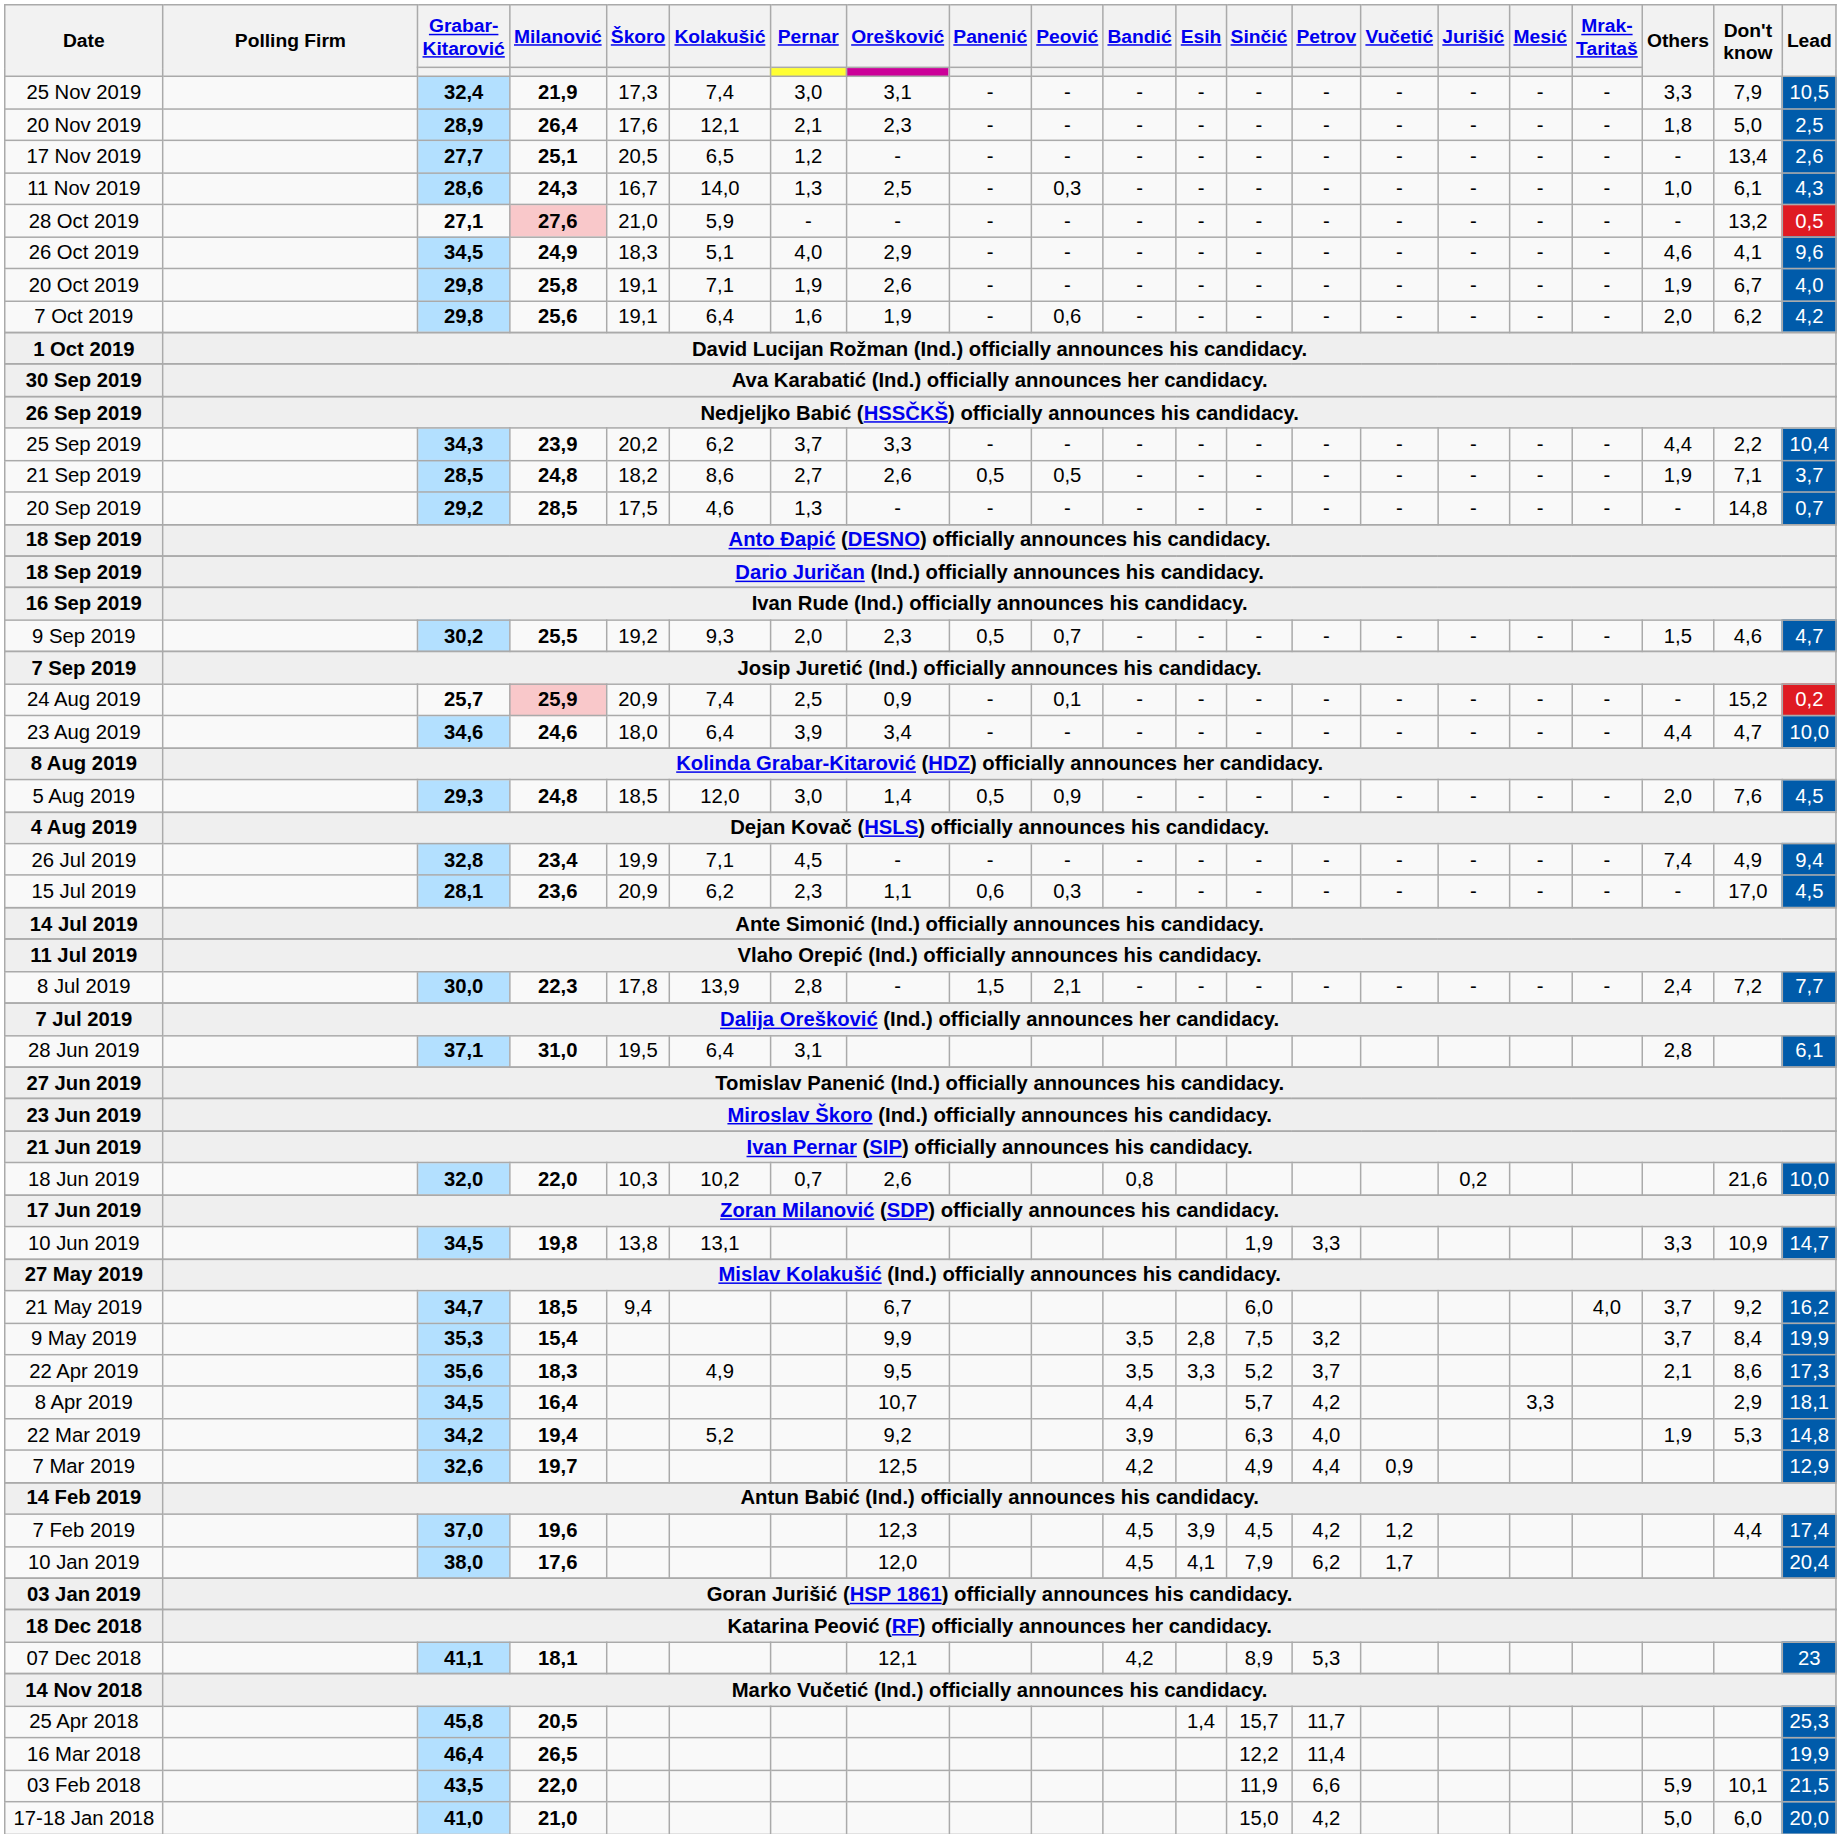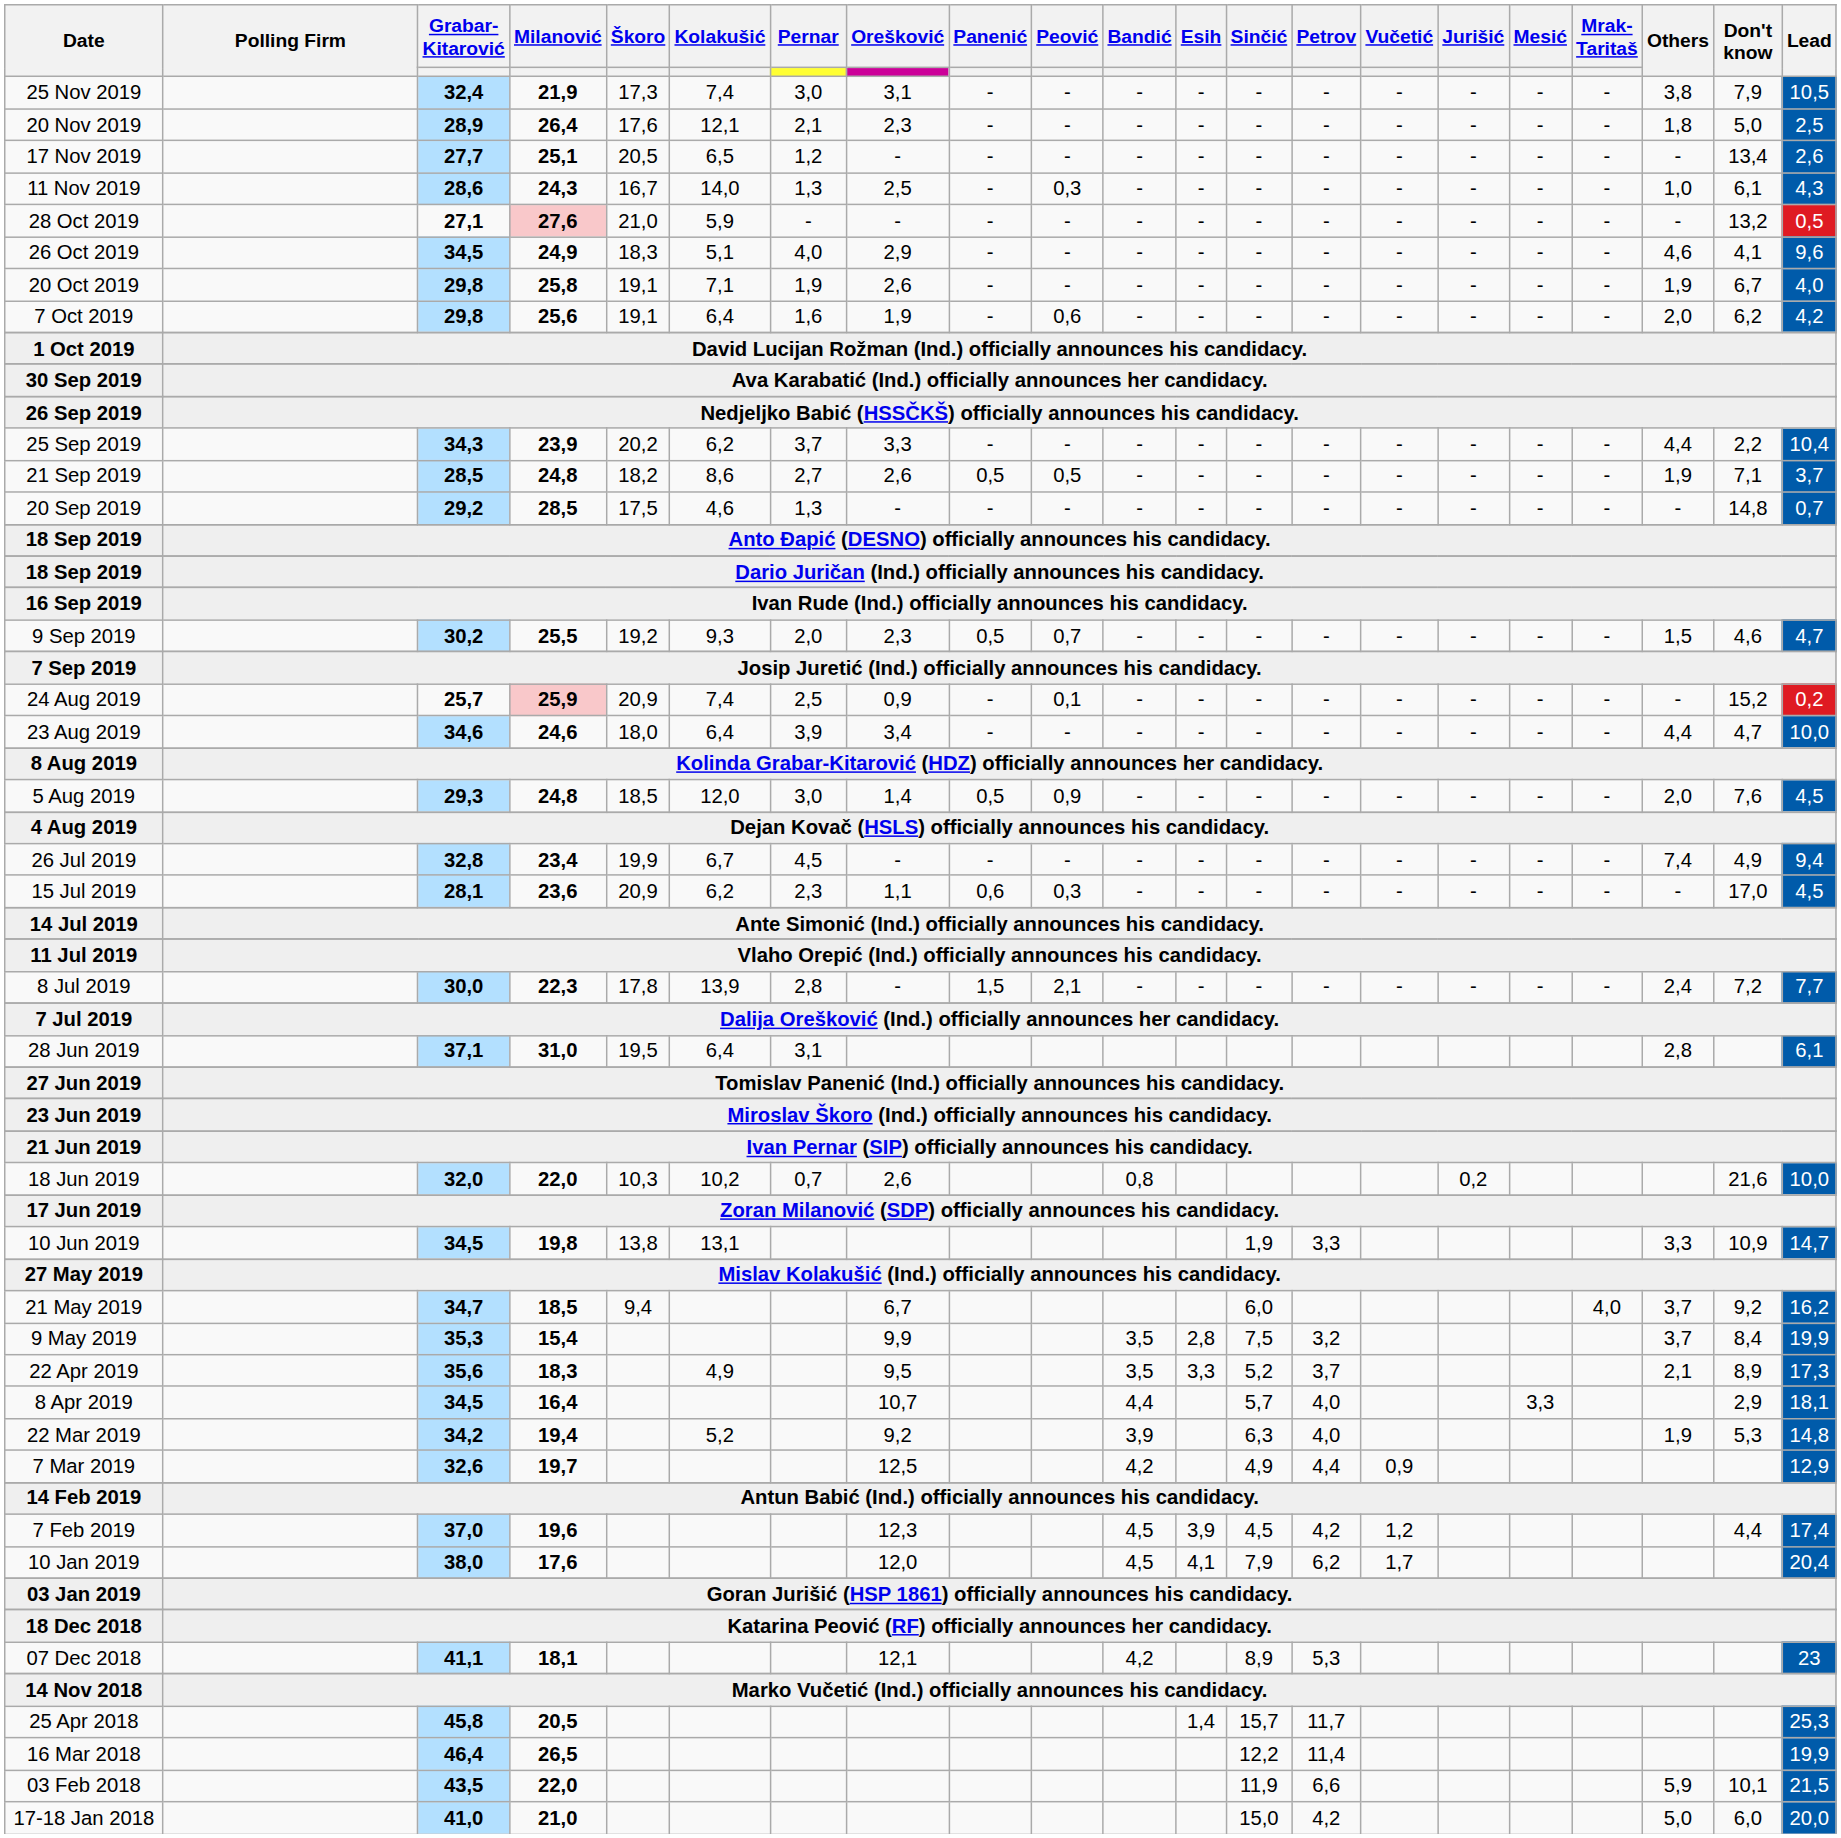(1678, 92) 3,3 -> (1678, 92) 3,8
(720, 859) 7,1 -> (720, 859) 6,7
(1748, 1370) 8,6 -> (1748, 1370) 8,9
(1326, 1402) 4,2 -> (1326, 1402) 4,0
